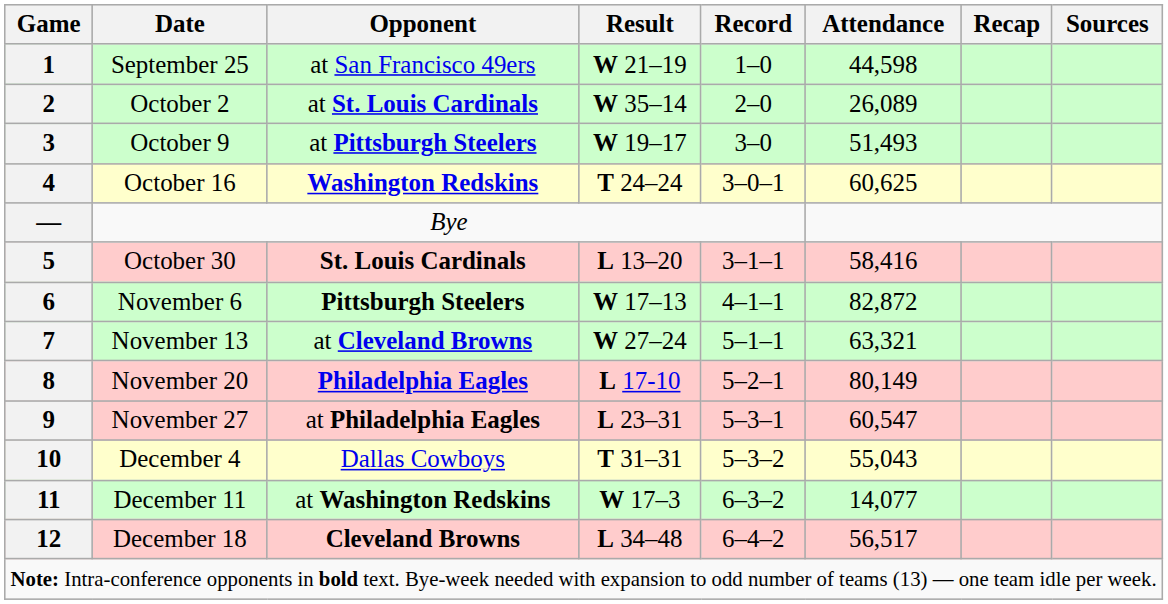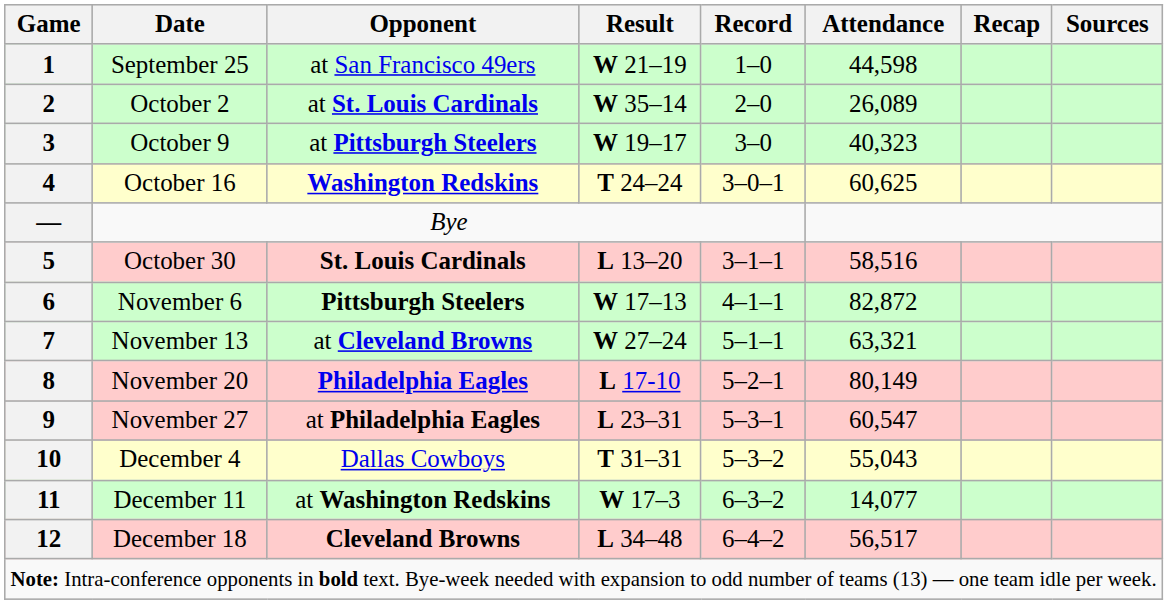(883, 143) 51,493 -> (883, 143) 40,323
(883, 261) 58,416 -> (883, 261) 58,516
